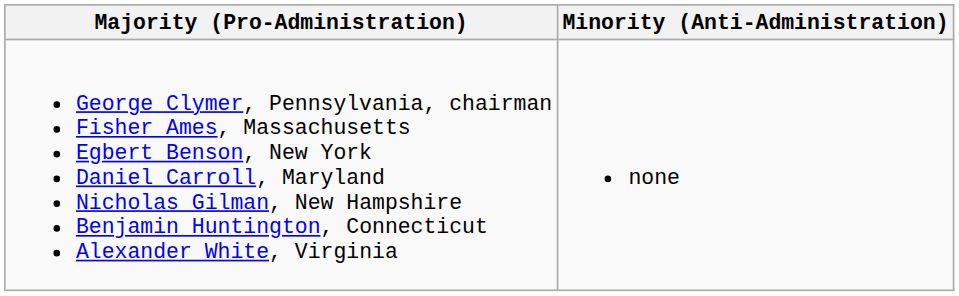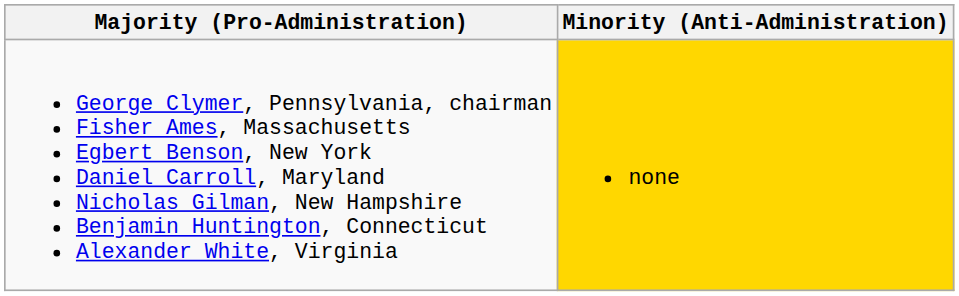(756, 178) no background -> (756, 178) gold background
